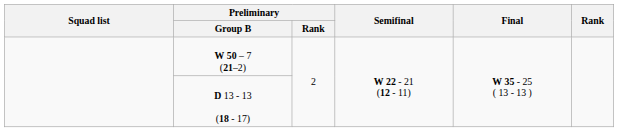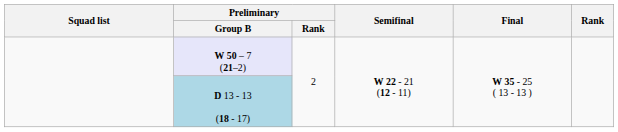(233, 62) no background -> (233, 62) lavender background
(233, 107) no background -> (233, 107) lightblue background
